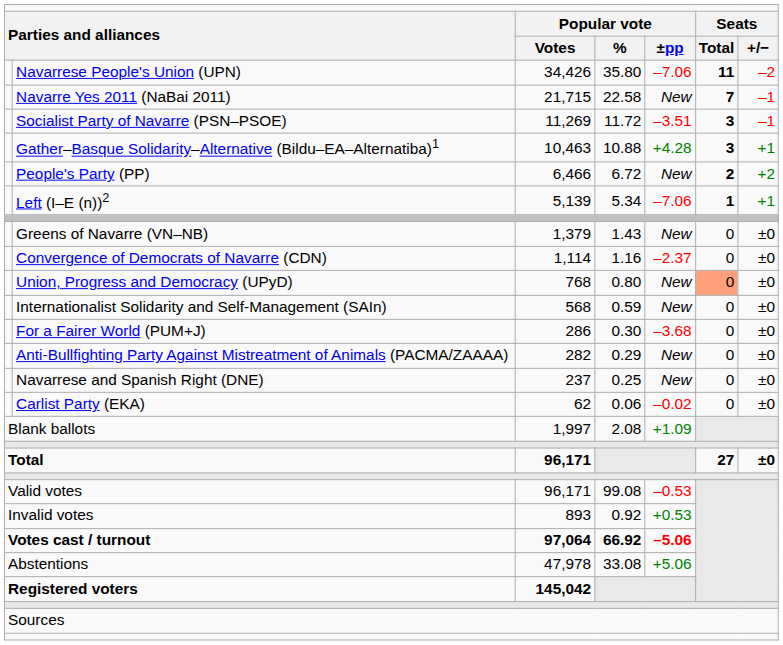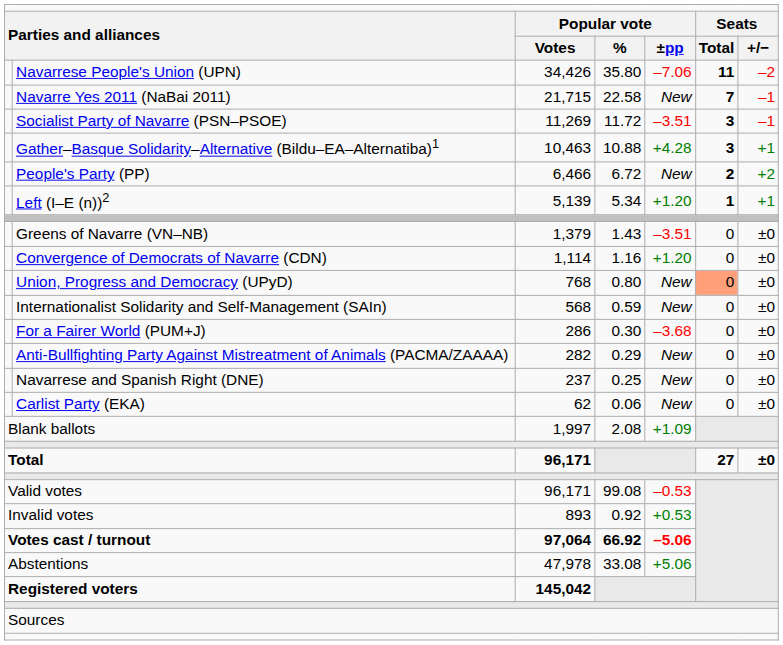(672, 200) –7.06 -> (672, 200) +1.20
(676, 234) New -> (672, 234) –3.51
(672, 258) –2.37 -> (672, 258) +1.20
(672, 404) –0.02 -> (676, 404) New
